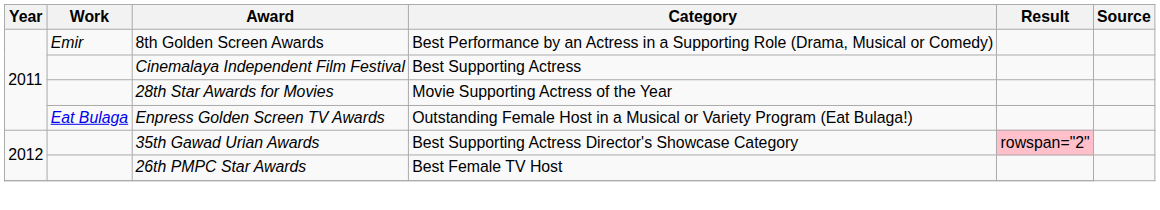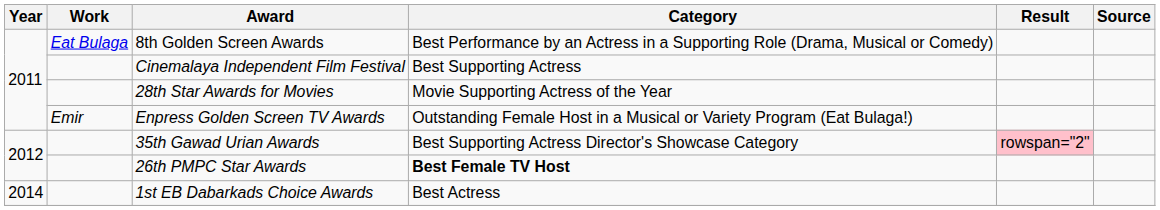(67, 42) Emir -> (89, 42) Eat Bulaga
(89, 117) Eat Bulaga -> (67, 117) Emir
(487, 167) normal -> (491, 167) bold
+ row: (254, 192)
